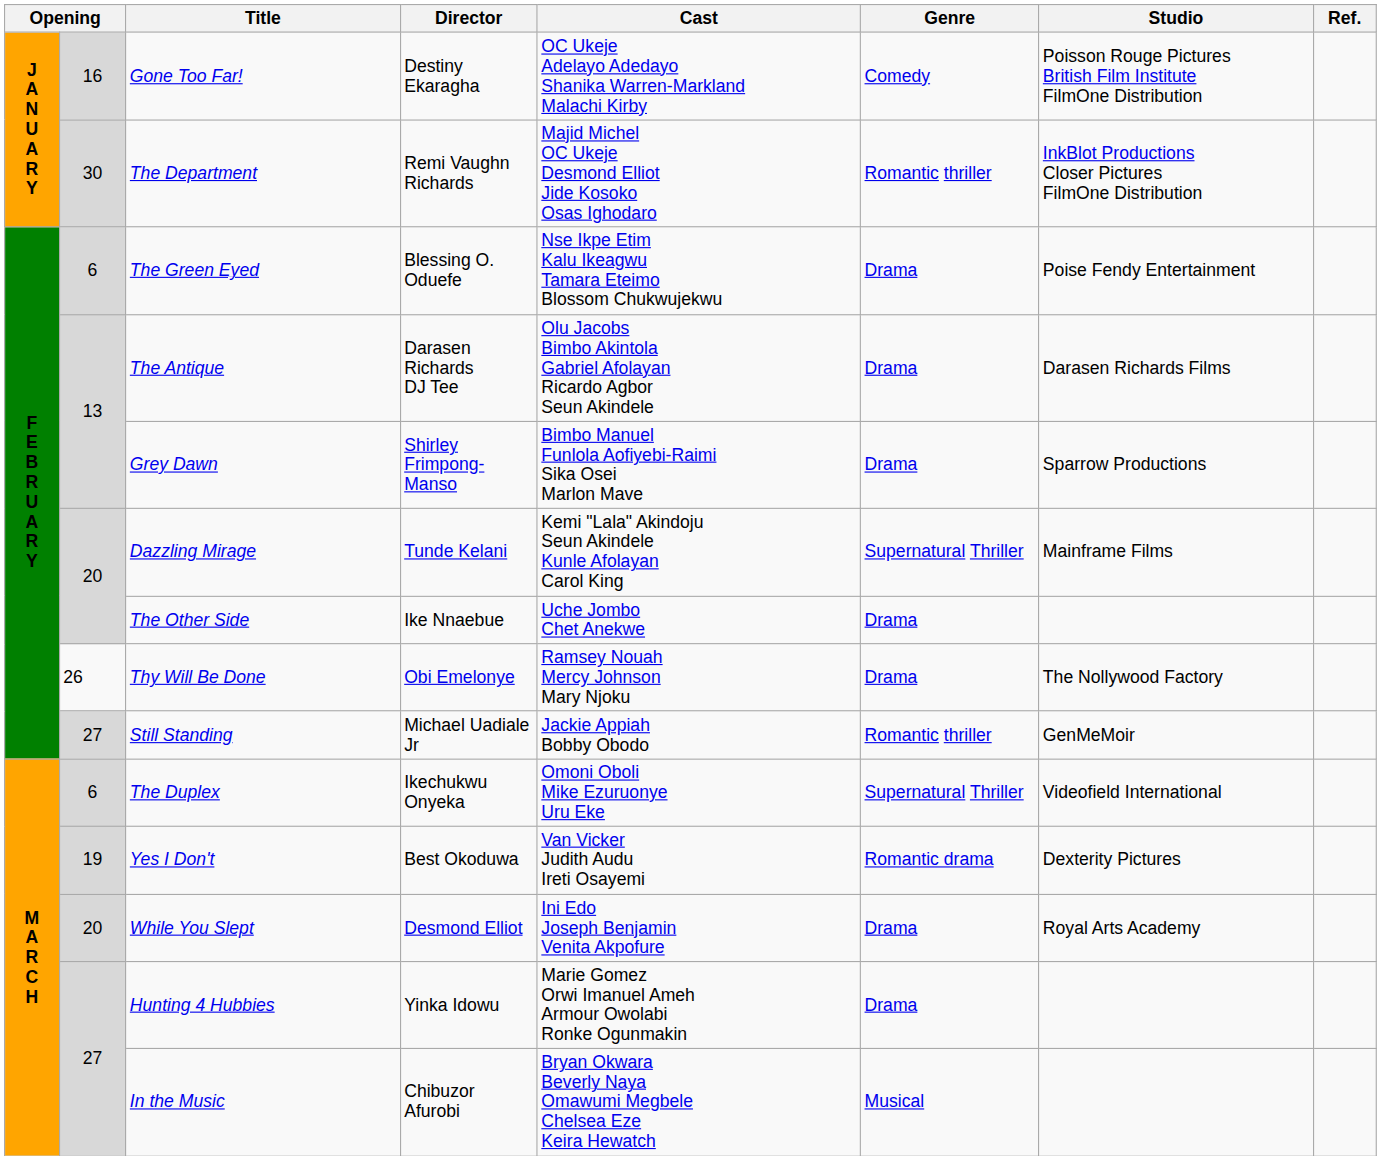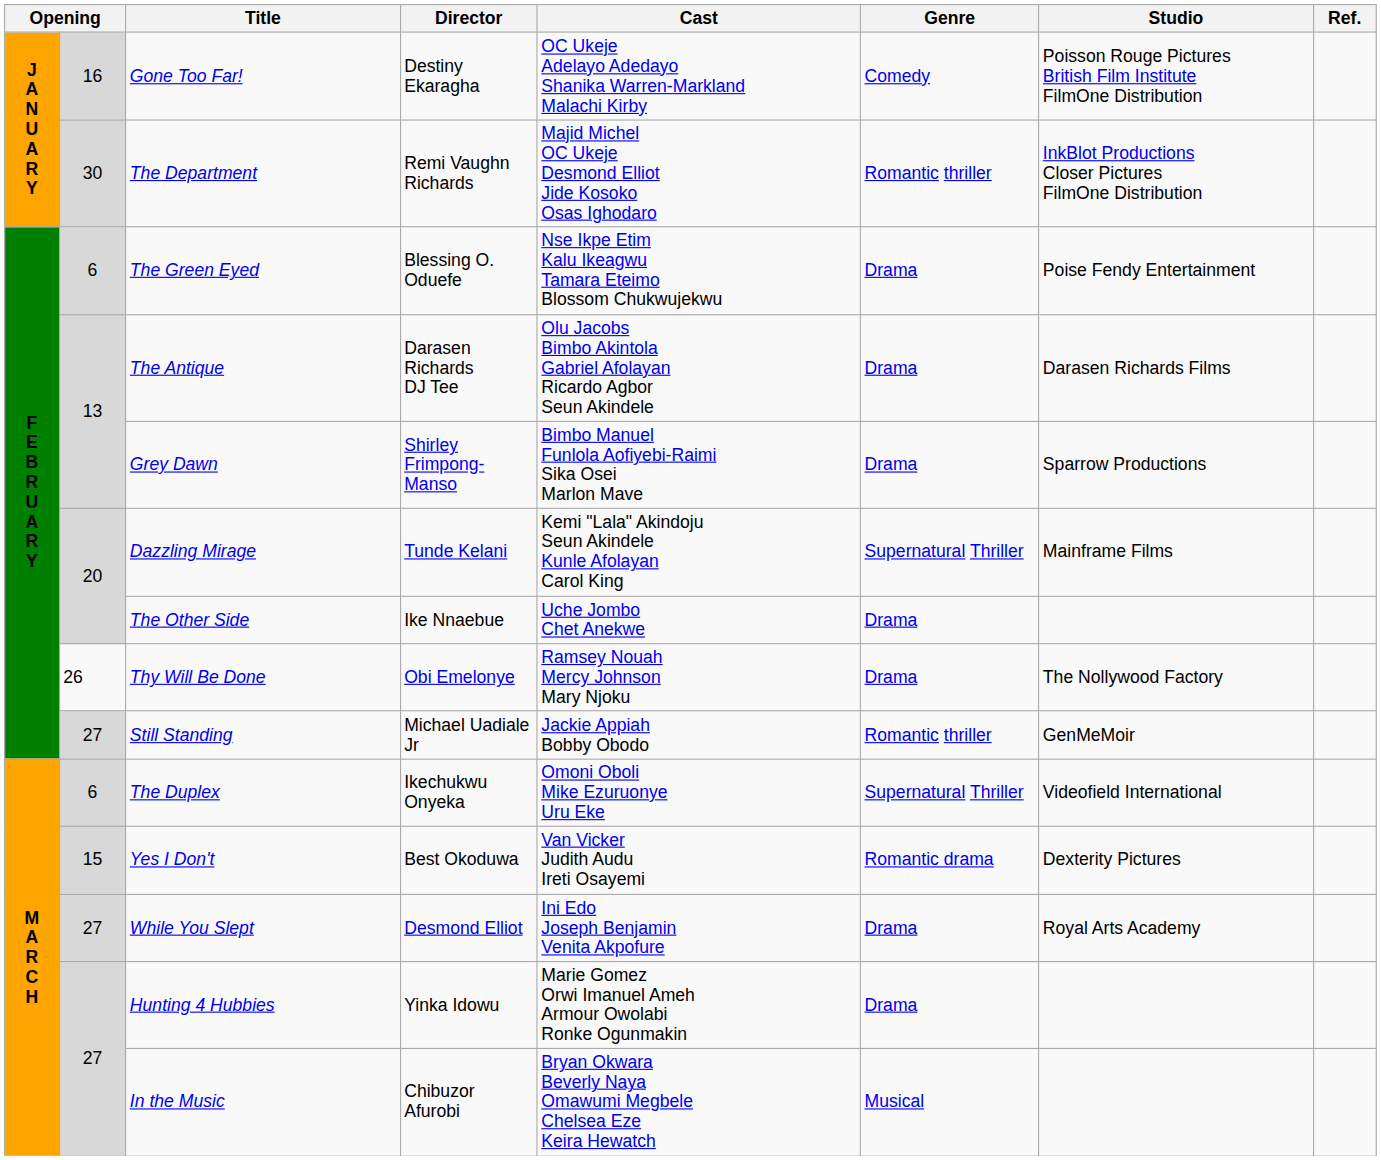(93, 860) 19 -> (93, 860) 15
(93, 927) 20 -> (93, 927) 27
